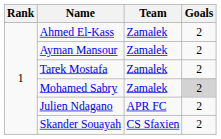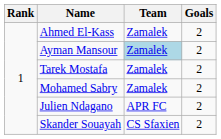(147, 50) no background -> (147, 50) lightblue background
(199, 87) lightgrey background -> (199, 87) no background
